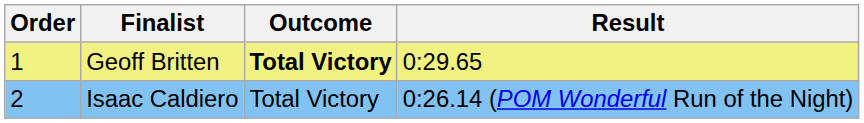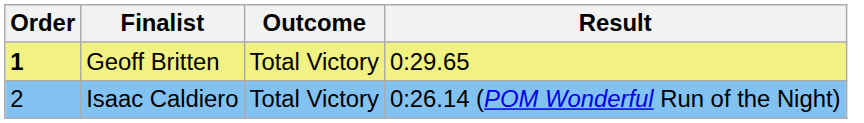(17, 61) normal -> (17, 61) bold
(321, 61) bold -> (314, 61) normal
